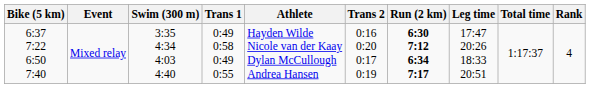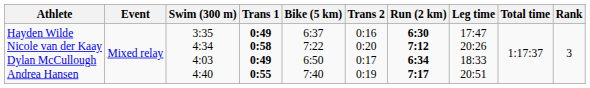columns swapped: (295, 14) <-> (36, 14)
(223, 53) normal -> (261, 53) bold
(569, 53) 4 -> (569, 53) 3
